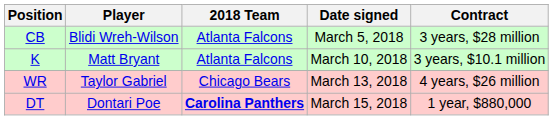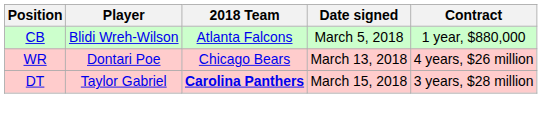(479, 37) 3 years, $28 million -> (474, 37) 1 year, $880,000
- row: (35, 59)
(124, 81) Taylor Gabriel -> (124, 59) Dontari Poe
(124, 103) Dontari Poe -> (124, 81) Taylor Gabriel
(479, 103) 1 year, $880,000 -> (474, 81) 3 years, $28 million
